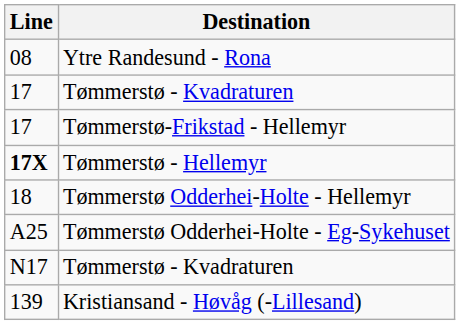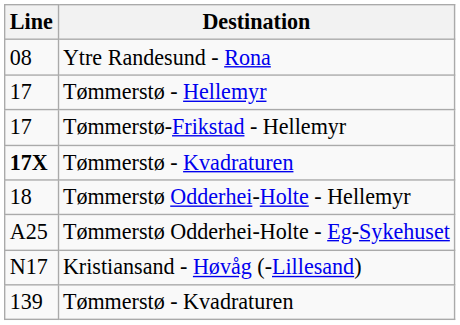(178, 92) Tømmerstø - Kvadraturen -> (165, 92) Tømmerstø - Hellemyr
(165, 162) Tømmerstø - Hellemyr -> (178, 162) Tømmerstø - Kvadraturen
(178, 267) Tømmerstø - Kvadraturen -> (212, 267) Kristiansand - Høvåg (-Lillesand)
(212, 302) Kristiansand - Høvåg (-Lillesand) -> (178, 302) Tømmerstø - Kvadraturen
